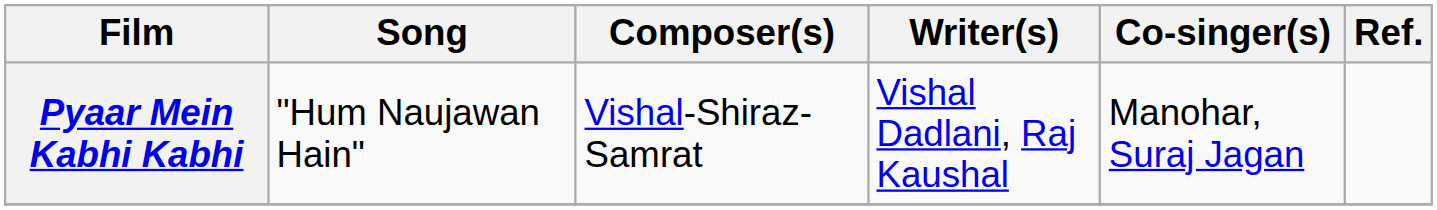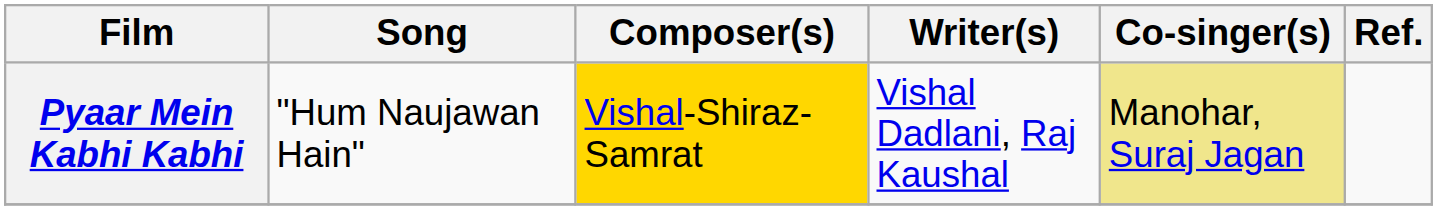(698, 132) no background -> (698, 132) gold background
(1207, 132) no background -> (1207, 132) khaki background
